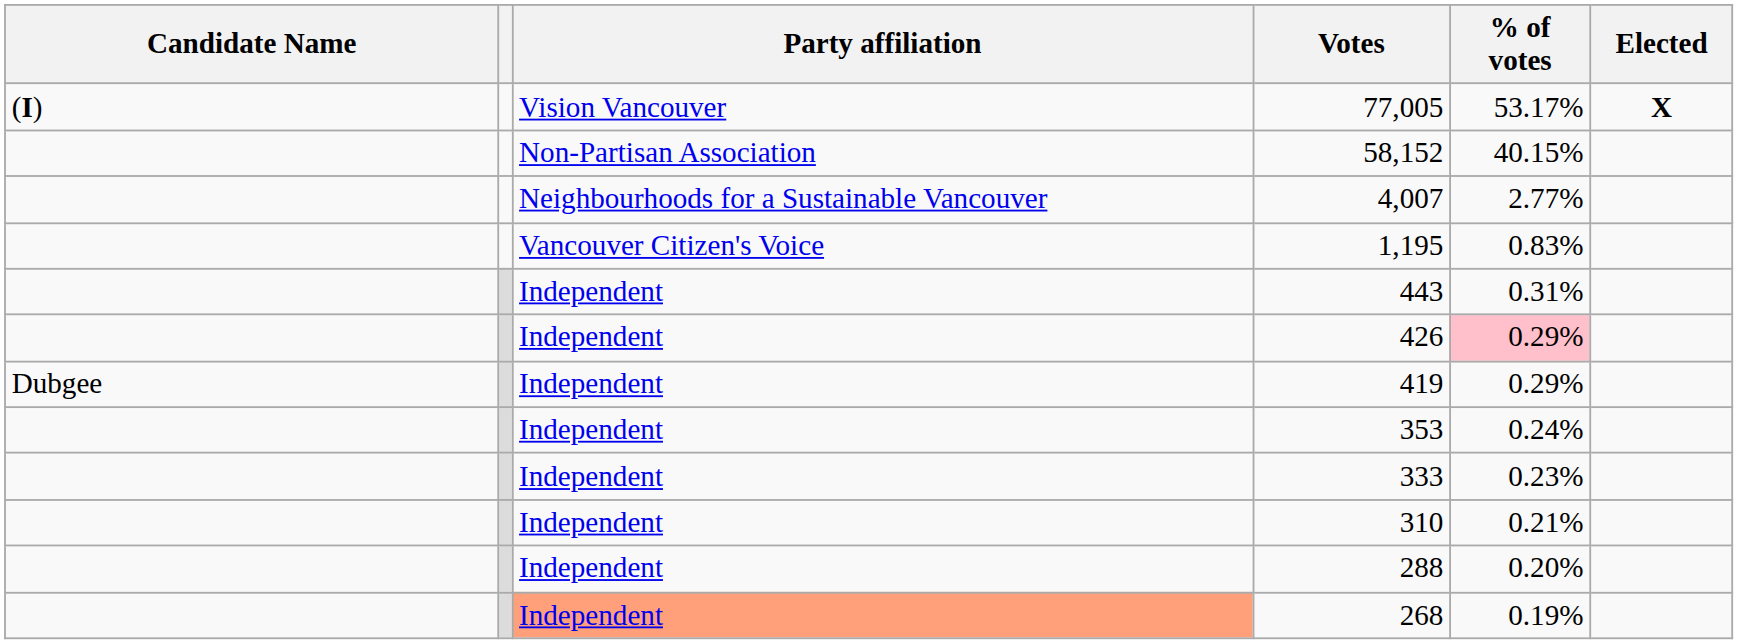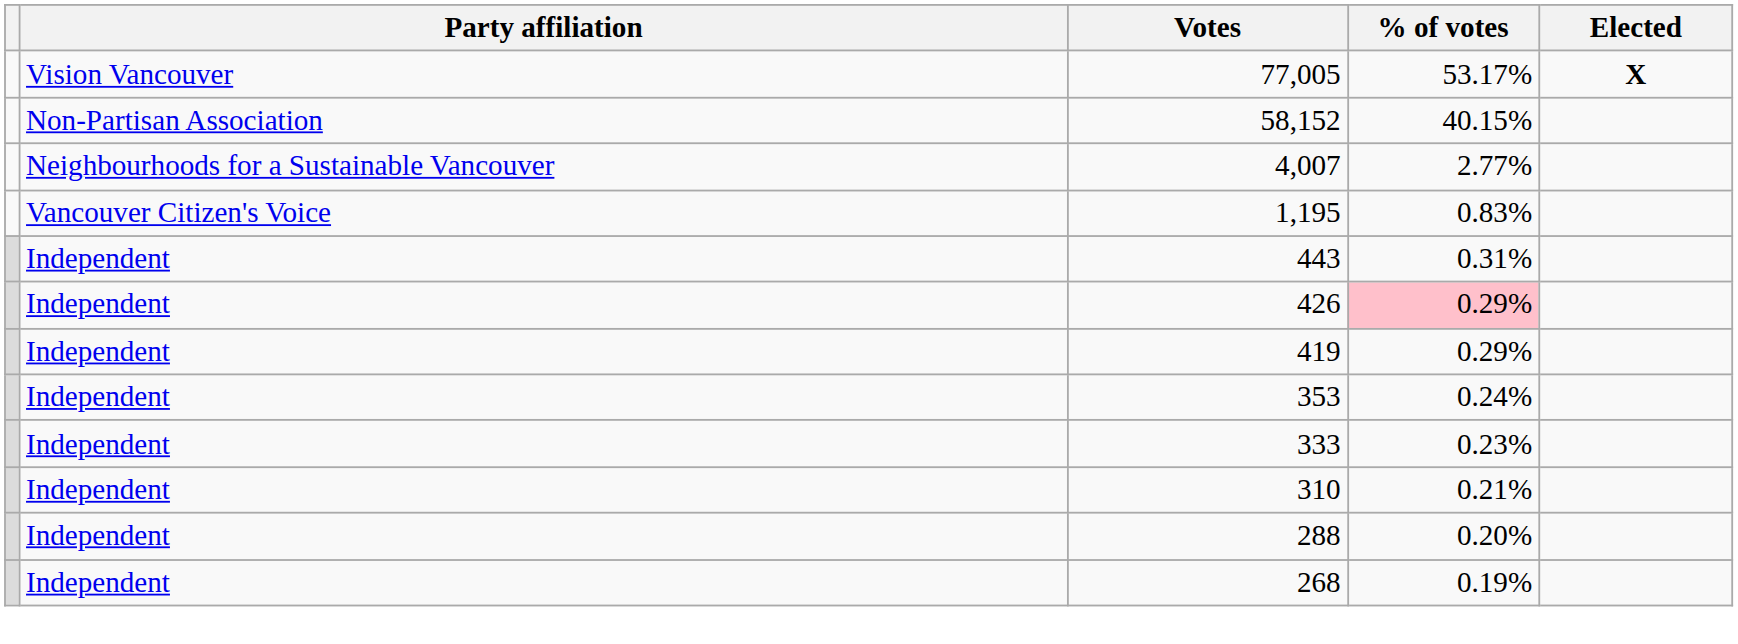- column: (252, 43)
(591, 614) lightsalmon background -> (98, 581) no background
